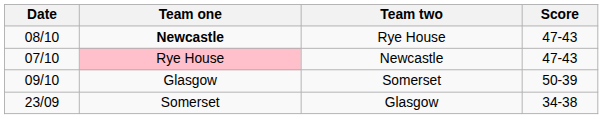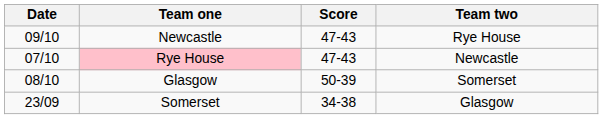columns swapped: (560, 15) <-> (412, 15)
(42, 37) 08/10 -> (42, 37) 09/10
(190, 37) bold -> (190, 37) normal
(42, 80) 09/10 -> (42, 80) 08/10
